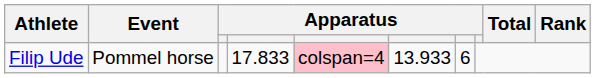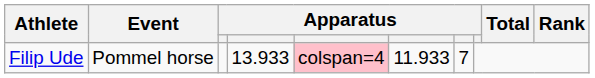(260, 58) 17.833 -> (260, 58) 13.933
(422, 58) 13.933 -> (422, 58) 11.933
(465, 58) 6 -> (464, 58) 7
